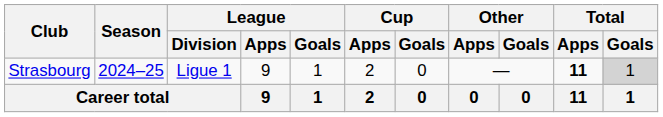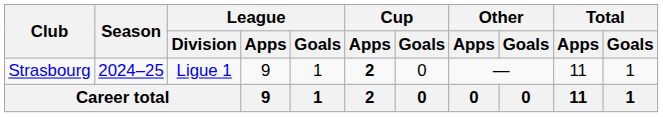(370, 71) normal -> (370, 71) bold
(578, 71) bold -> (578, 71) normal
(630, 71) lightgrey background -> (630, 71) no background
